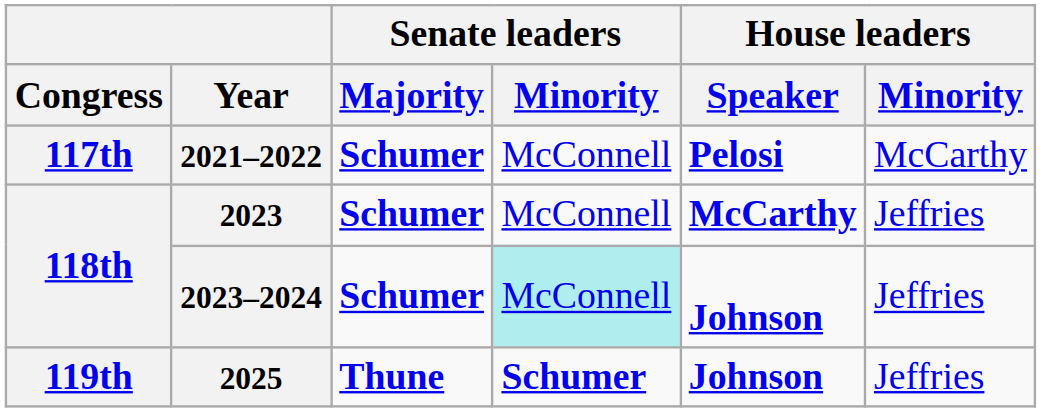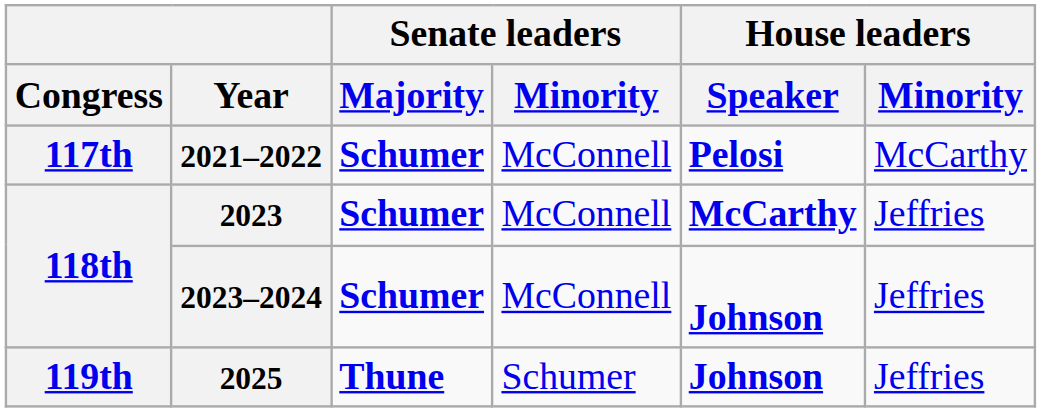(586, 295) paleturquoise background -> (586, 295) no background
(574, 376) bold -> (569, 376) normal
